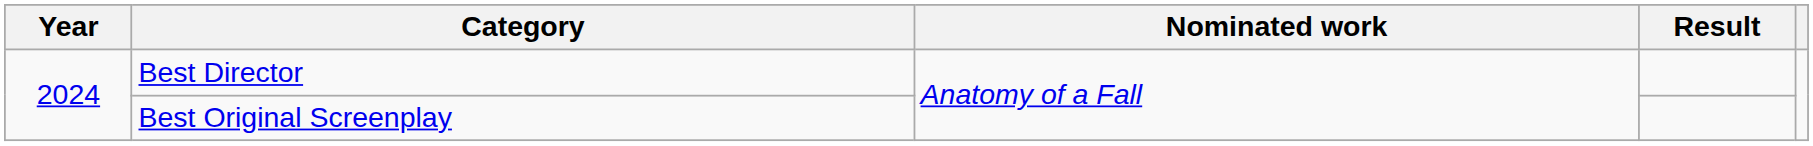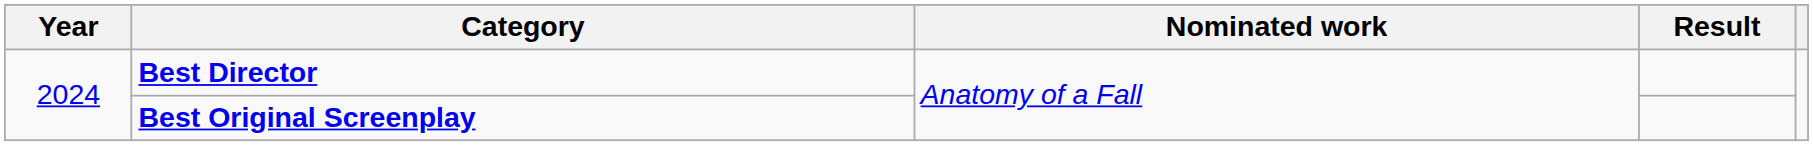(221, 72) normal -> (228, 72) bold
(295, 117) normal -> (307, 117) bold
